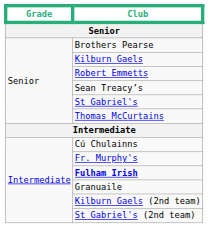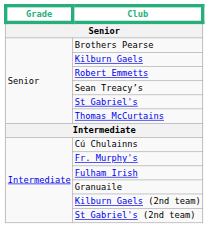(106, 173) bold -> (106, 173) normal
